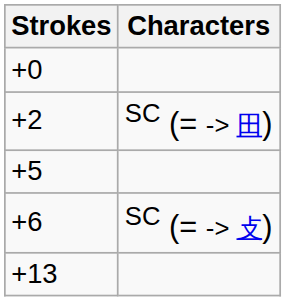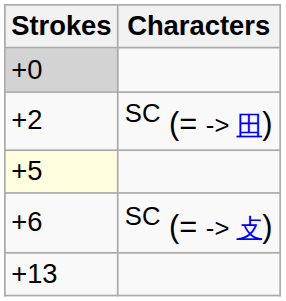(27, 69) no background -> (27, 69) lightgrey background
(27, 171) no background -> (27, 171) lightyellow background
